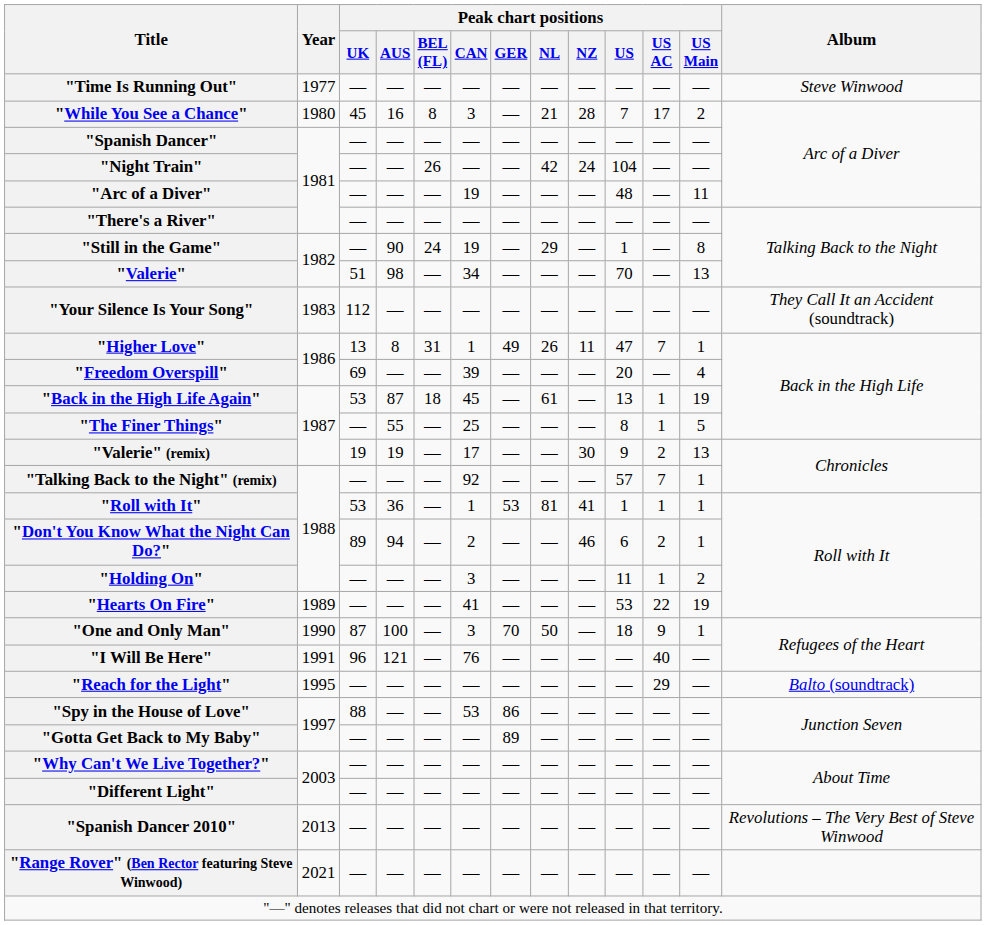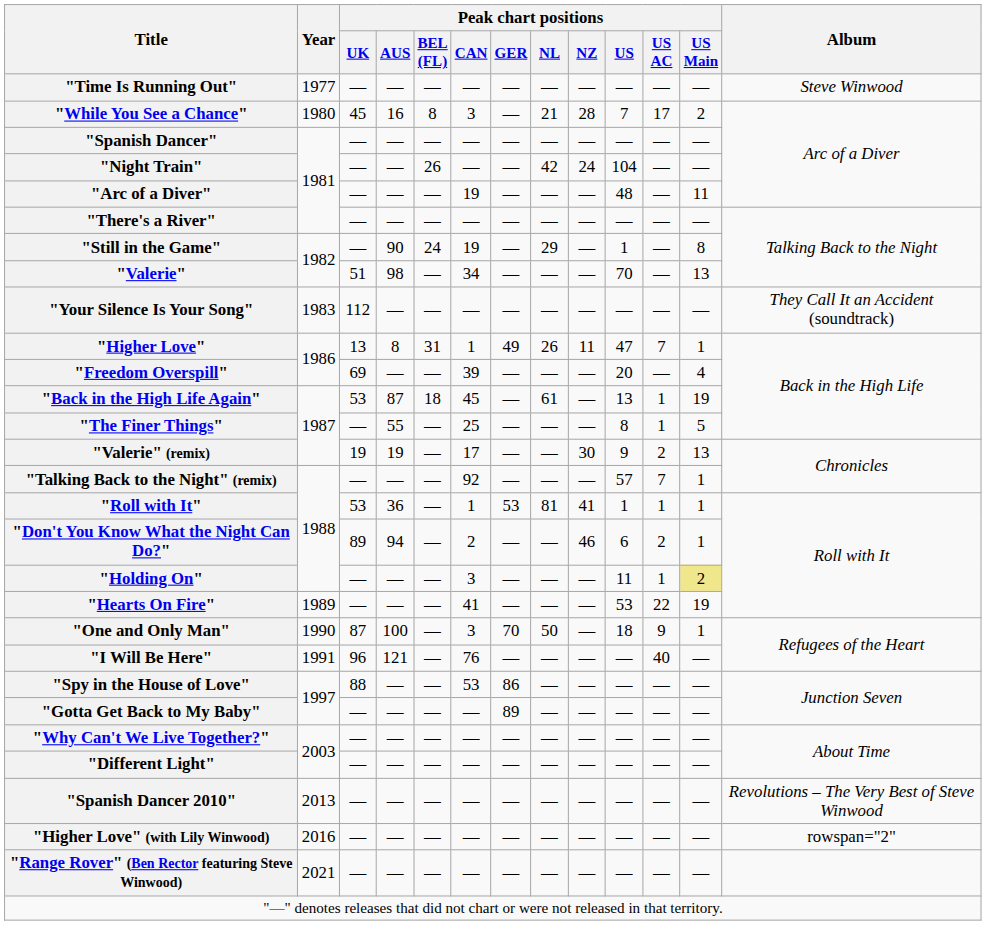(701, 577) no background -> (701, 577) khaki background
- row: (151, 684)
+ row: (151, 836)
